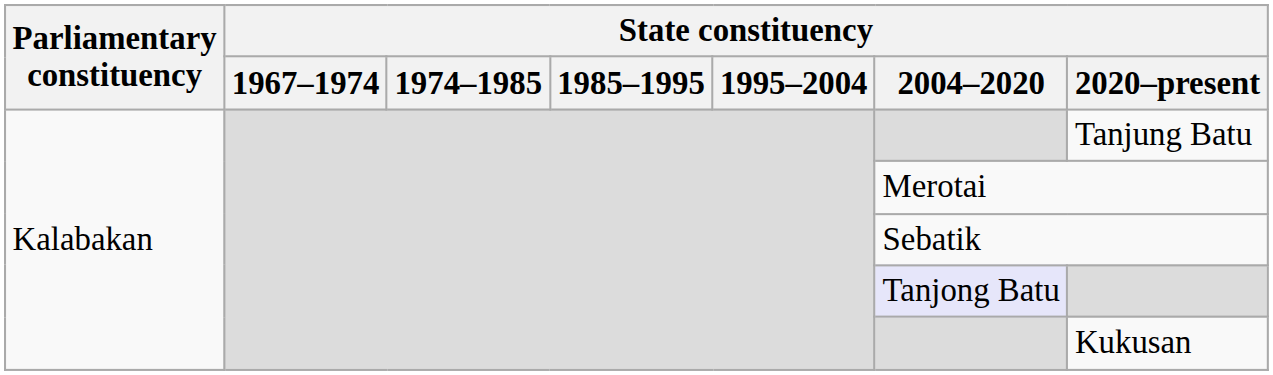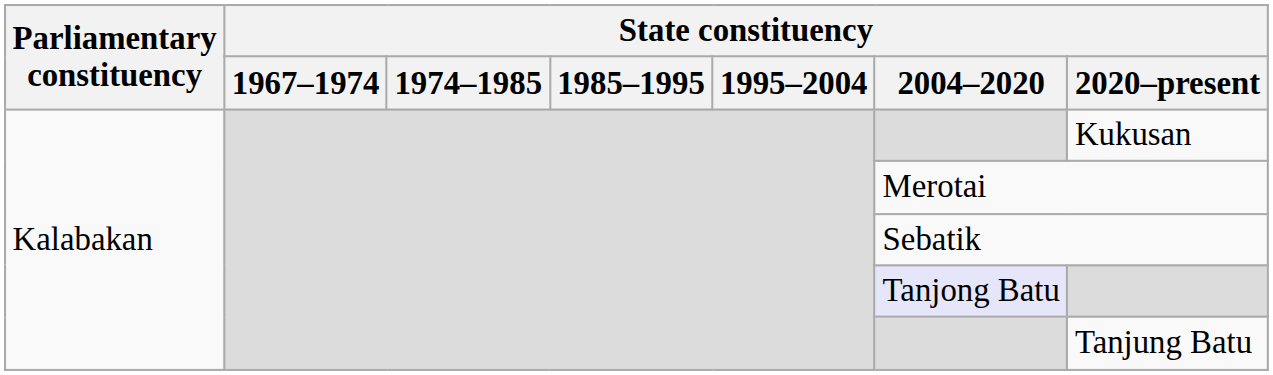(1163, 134) Tanjung Batu -> (1133, 134) Kukusan
(1133, 342) Kukusan -> (1163, 342) Tanjung Batu
